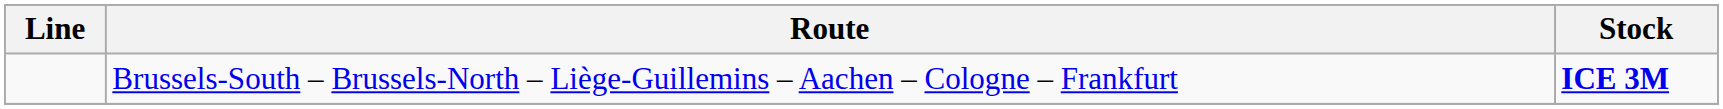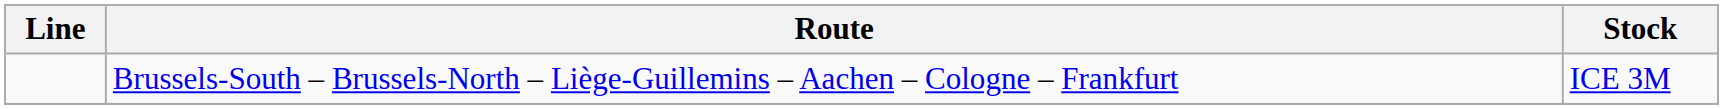(1615, 78) bold -> (1620, 78) normal
